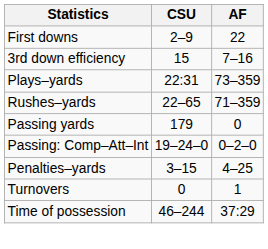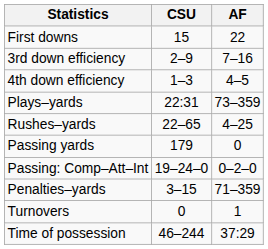(181, 37) 2–9 -> (181, 37) 15
(181, 59) 15 -> (181, 59) 2–9
+ row: (66, 80)
(238, 102) 71–359 -> (238, 124) 4–25
(238, 168) 4–25 -> (238, 189) 71–359
